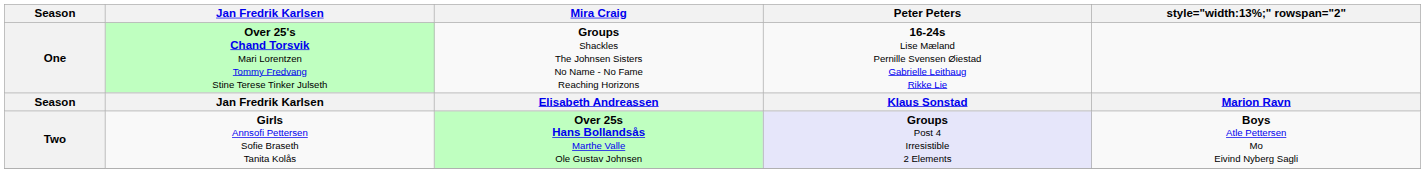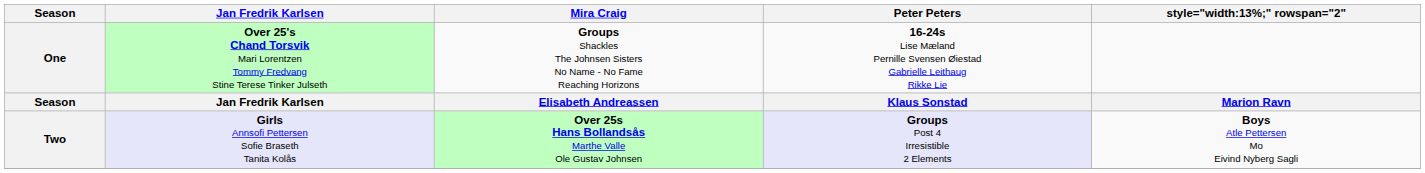(270, 139) no background -> (270, 139) lavender background
